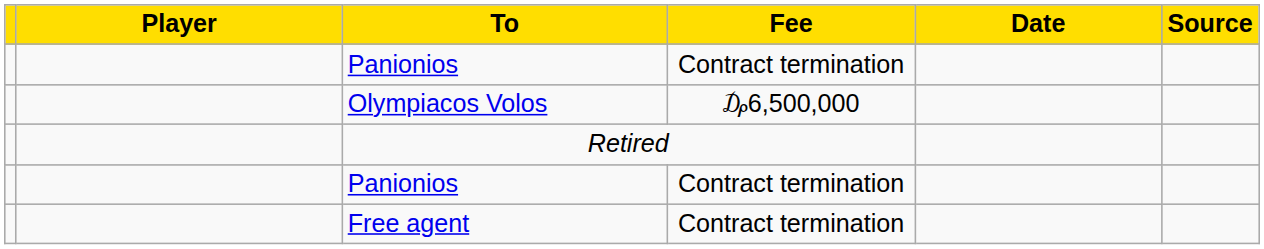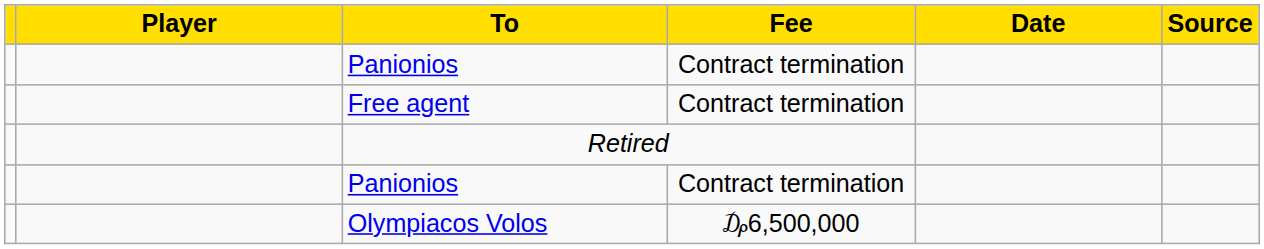rows swapped: (448, 104) <-> (408, 223)
